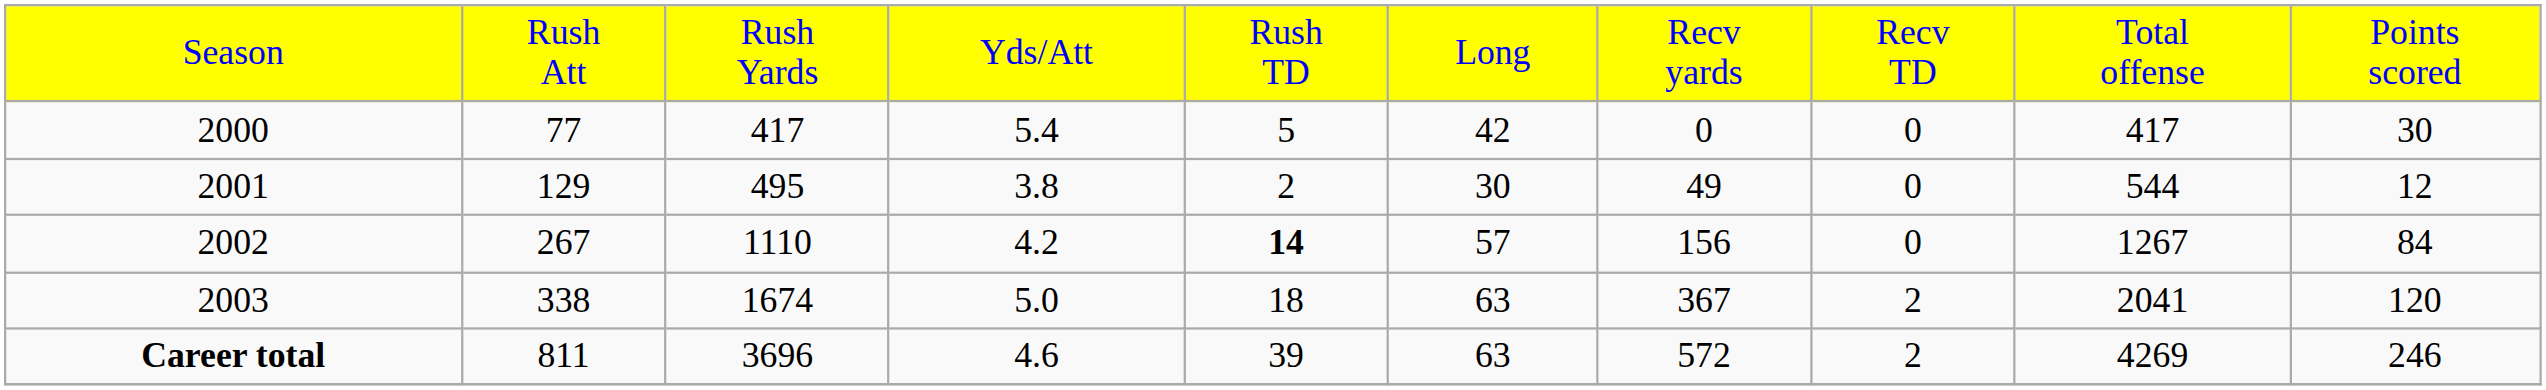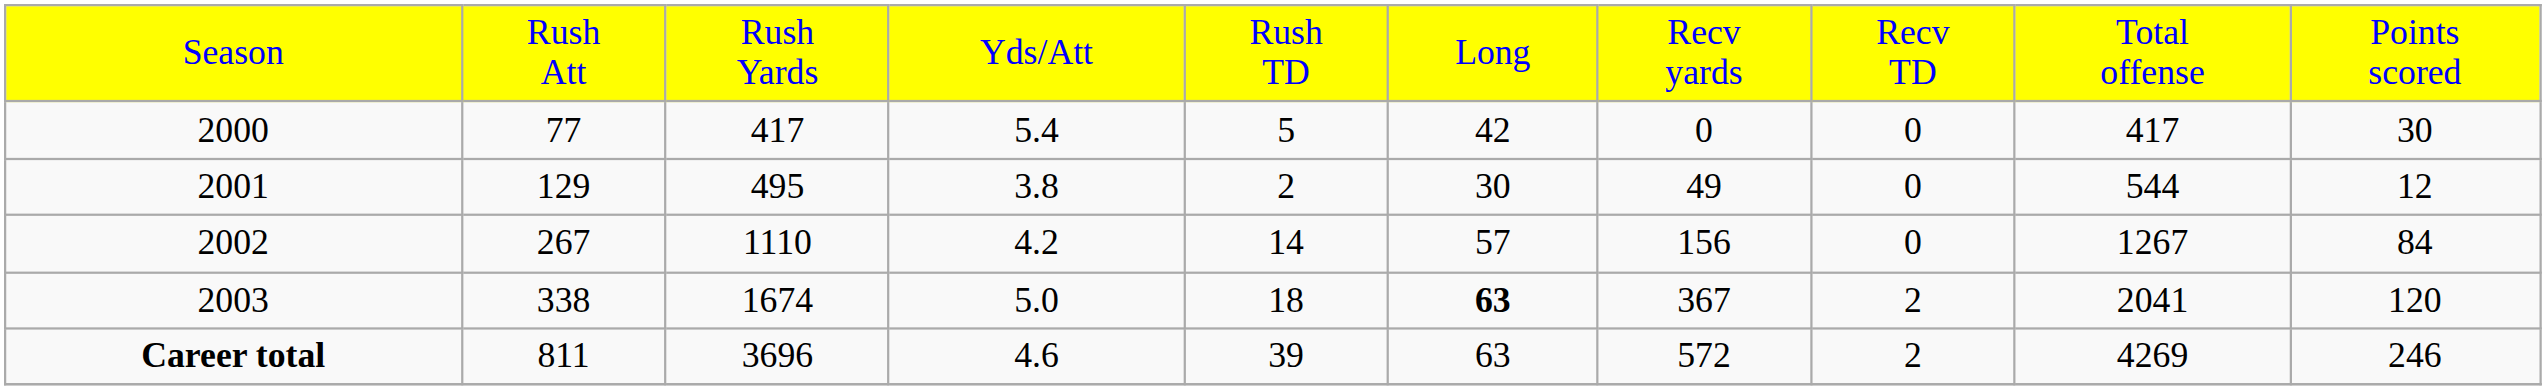(1286, 242) bold -> (1286, 242) normal
(1493, 299) normal -> (1493, 299) bold
